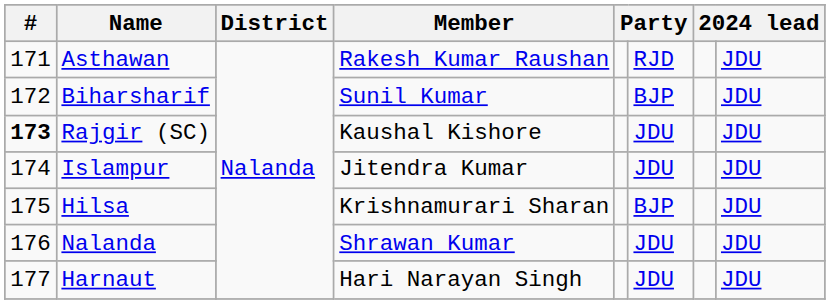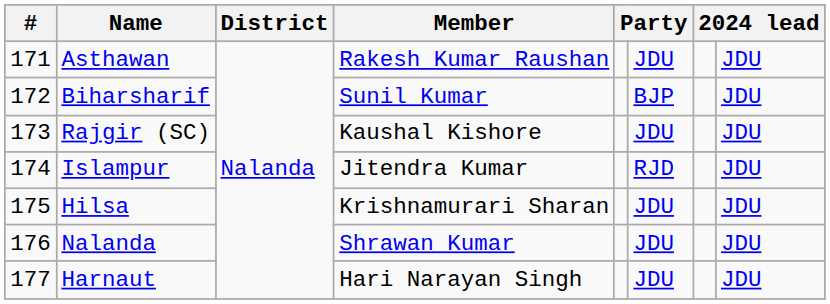(654, 60) RJD -> (654, 60) JDU
(30, 133) bold -> (30, 133) normal
(654, 170) JDU -> (654, 170) RJD
(654, 206) BJP -> (654, 206) JDU
